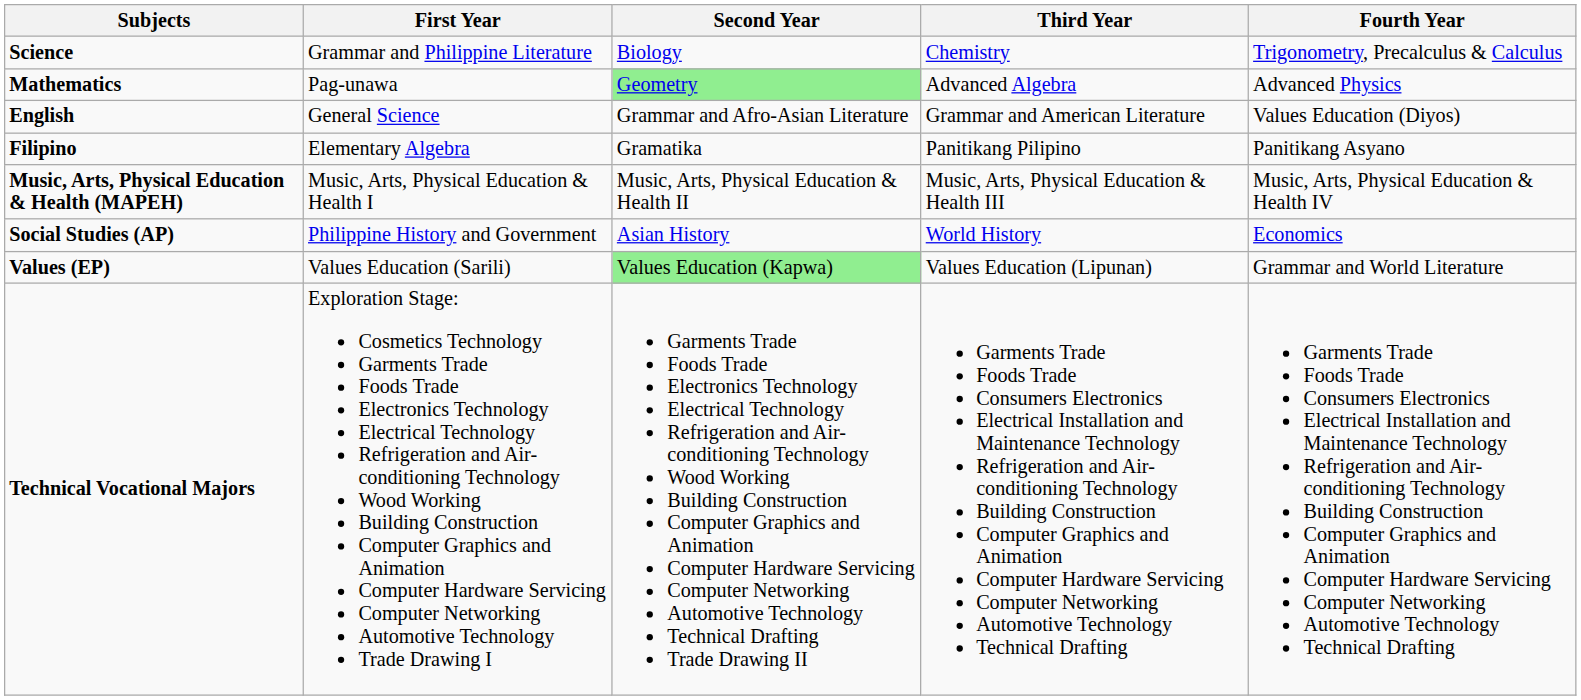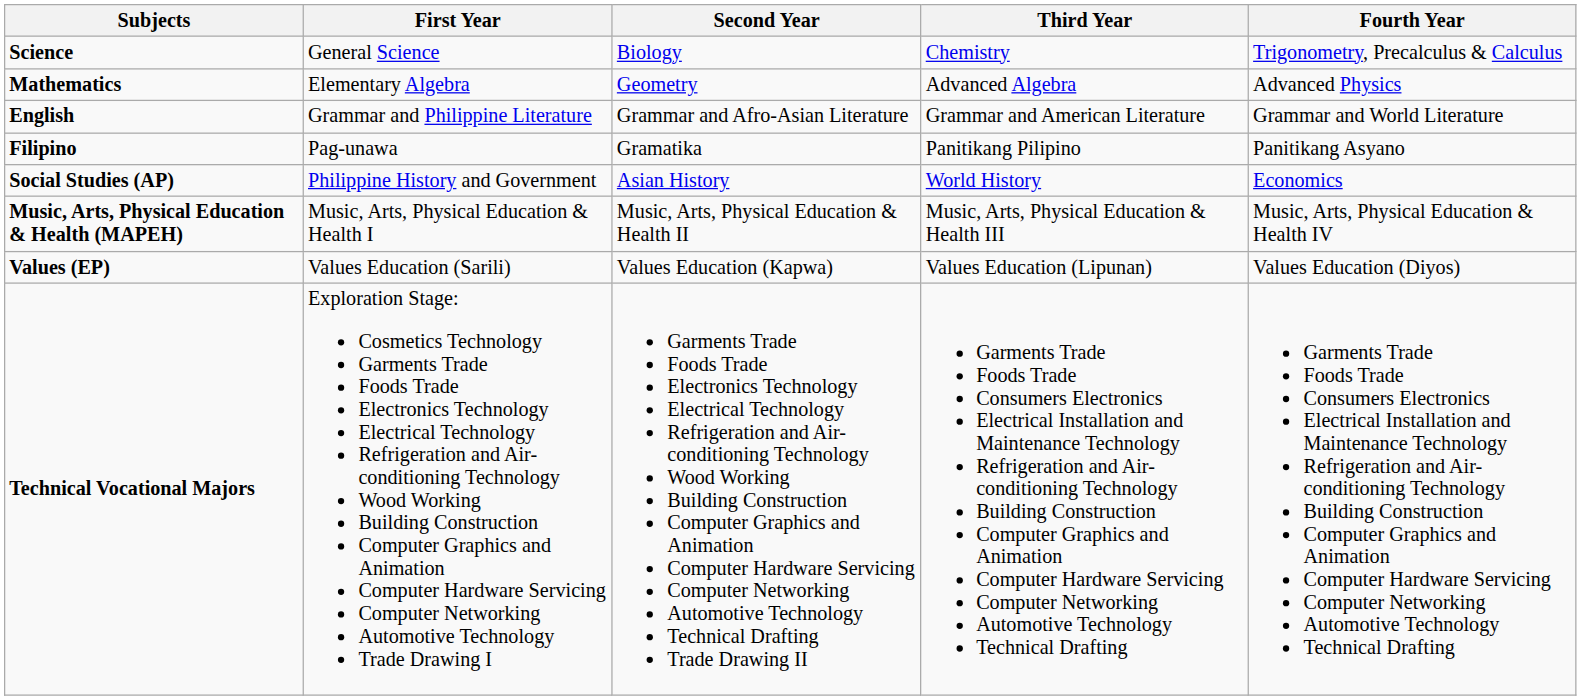(450, 52) Grammar and Philippine Literature -> (374, 52) General Science
(353, 84) Pag-unawa -> (389, 84) Elementary Algebra
(657, 84) lightgreen background -> (657, 84) no background
(374, 116) General Science -> (450, 116) Grammar and Philippine Literature
(1357, 116) Values Education (Diyos) -> (1378, 116) Grammar and World Literature
(389, 148) Elementary Algebra -> (353, 148) Pag-unawa
rows swapped: (92, 235) <-> (147, 191)
(725, 266) lightgreen background -> (725, 266) no background
(1378, 266) Grammar and World Literature -> (1357, 266) Values Education (Diyos)
